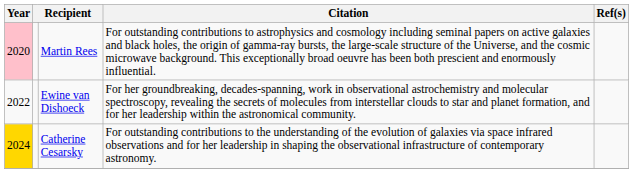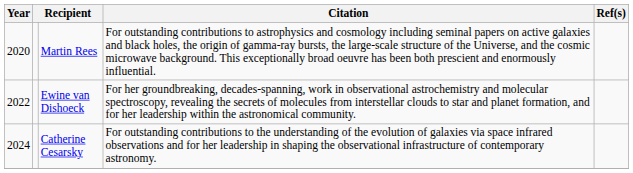(19, 51) pink background -> (19, 51) no background
(19, 146) gold background -> (19, 146) no background
